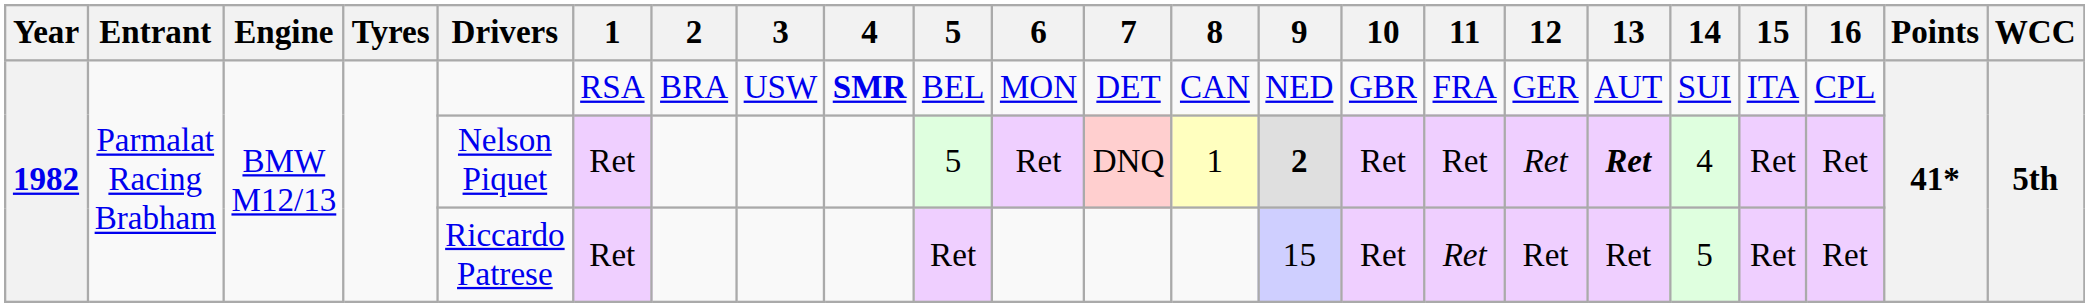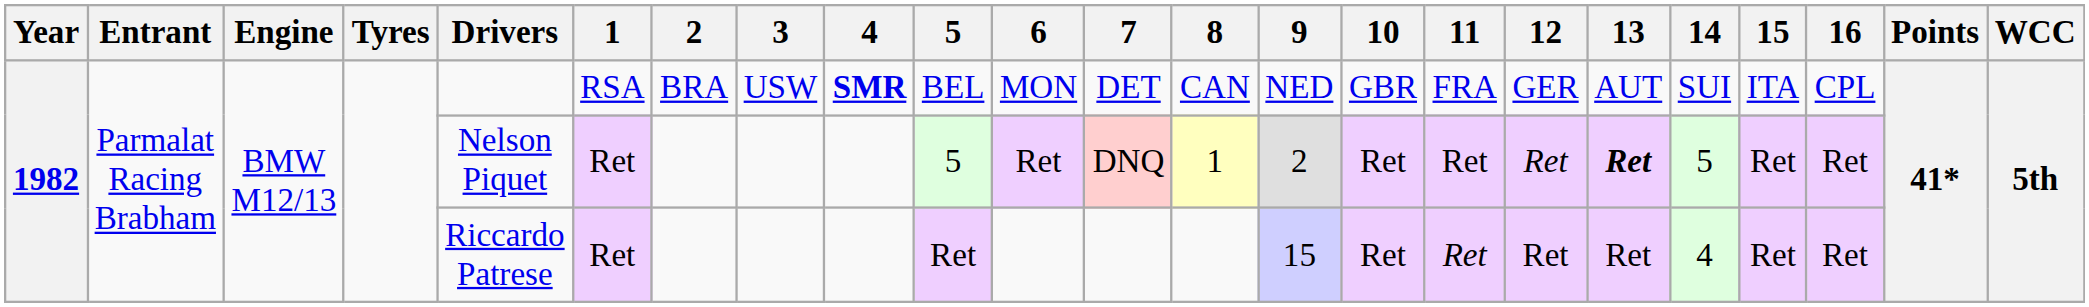(1299, 161) bold -> (1299, 161) normal
(1704, 161) 4 -> (1704, 161) 5
(1704, 254) 5 -> (1704, 254) 4
